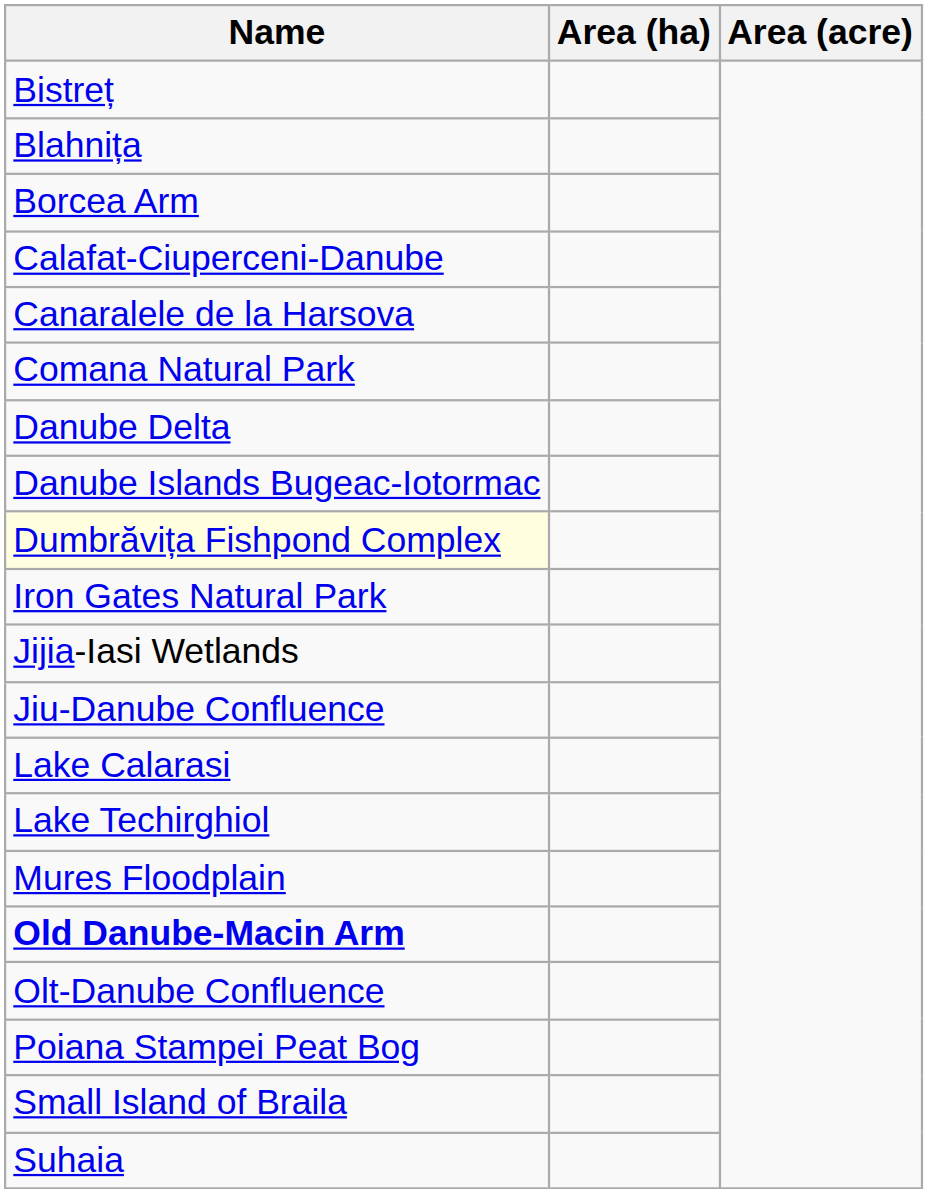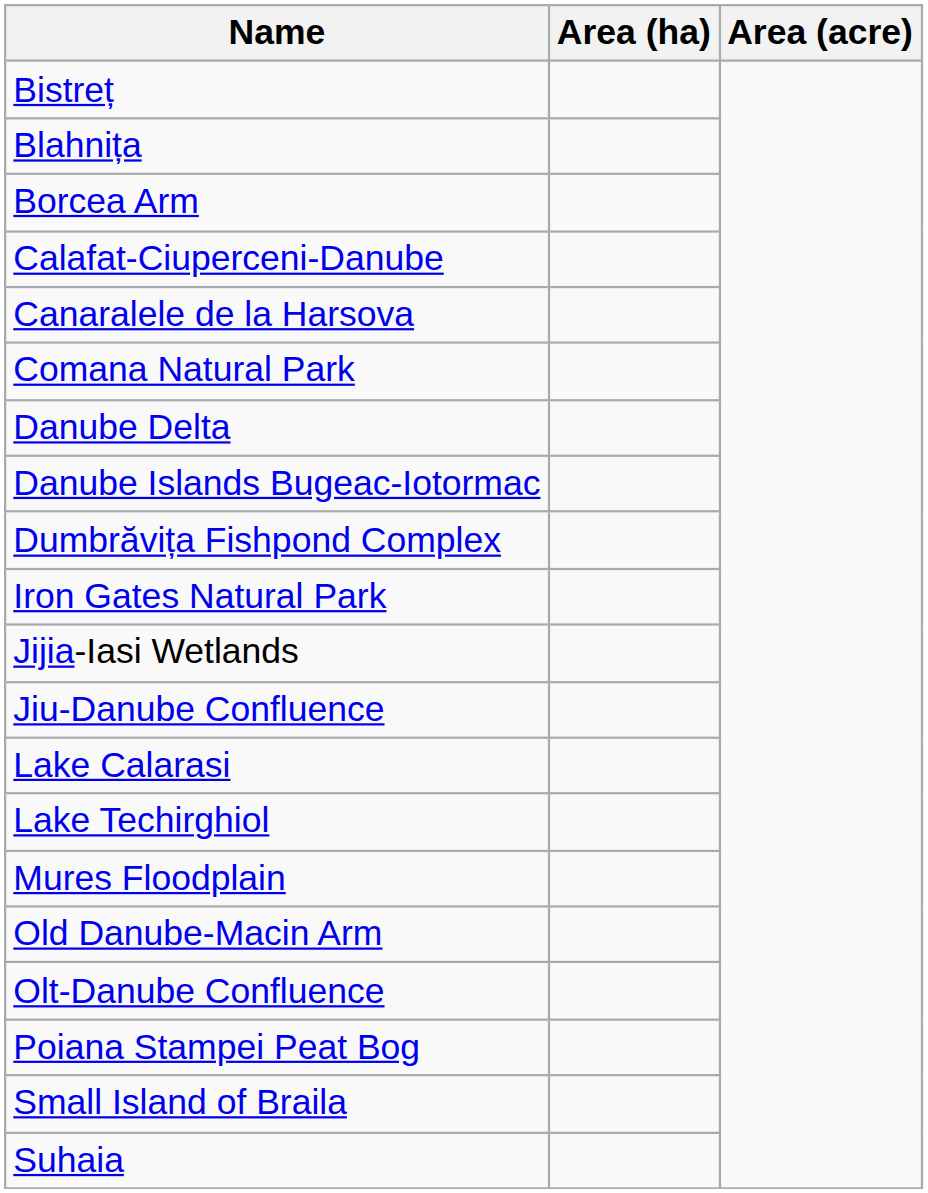(257, 539) lightyellow background -> (257, 539) no background
(209, 933) bold -> (198, 933) normal
